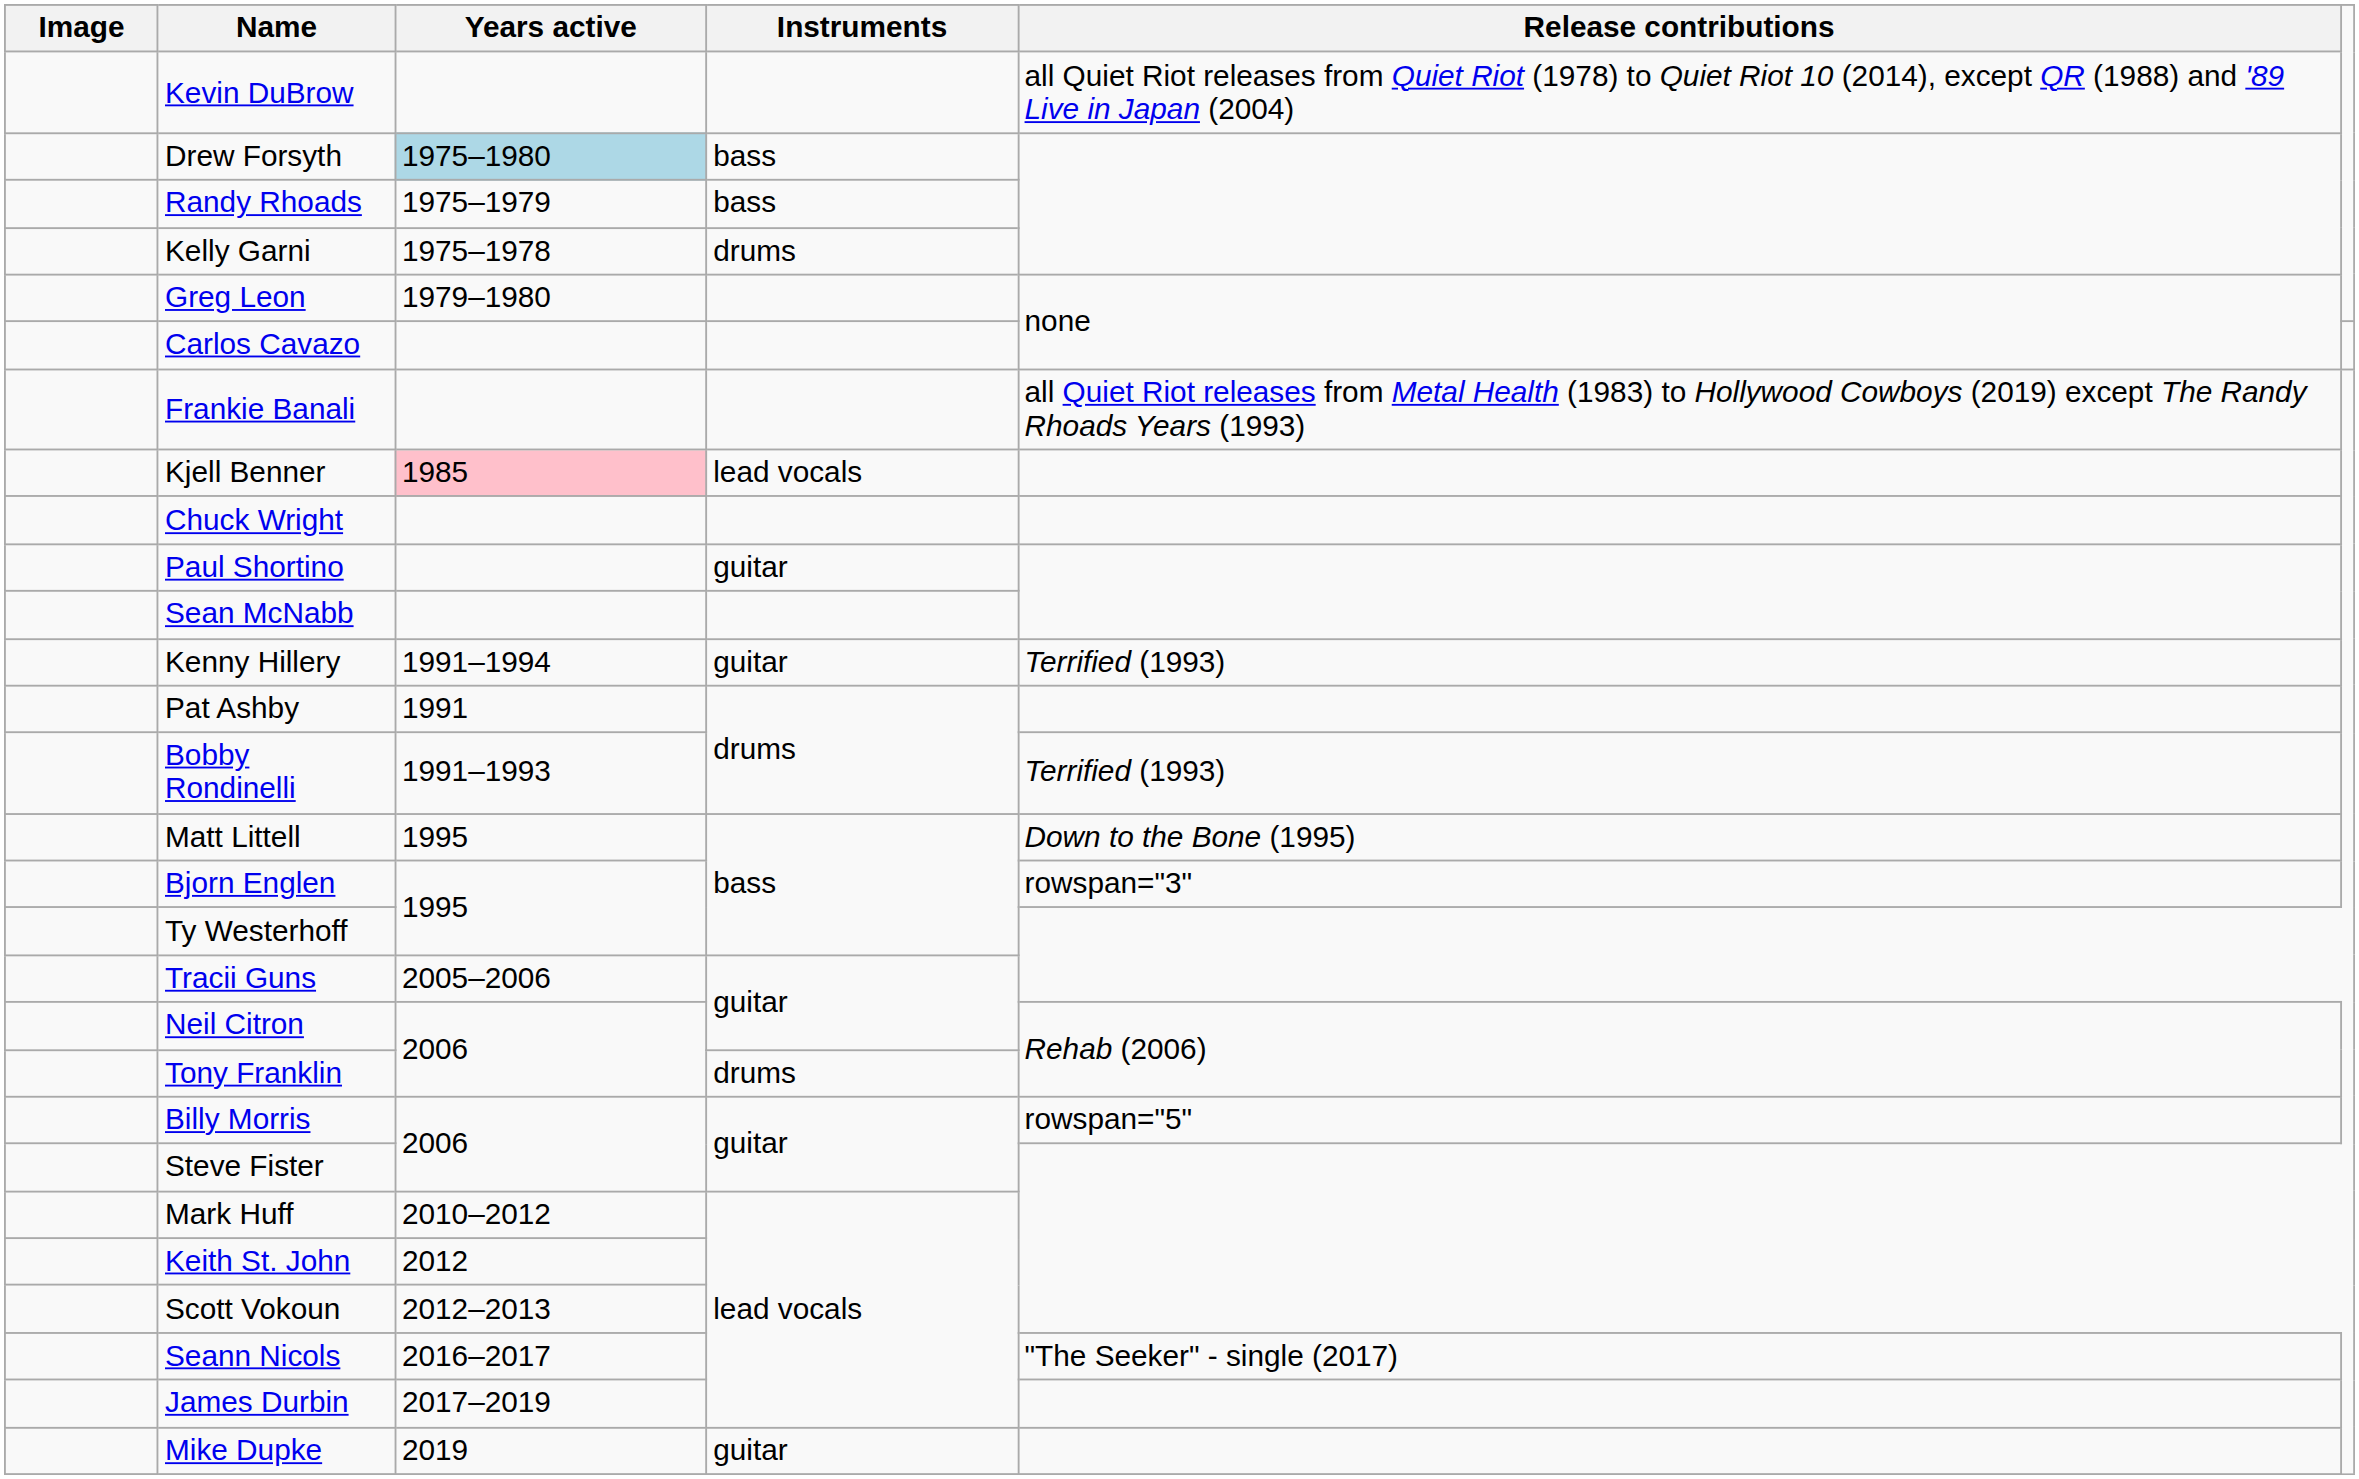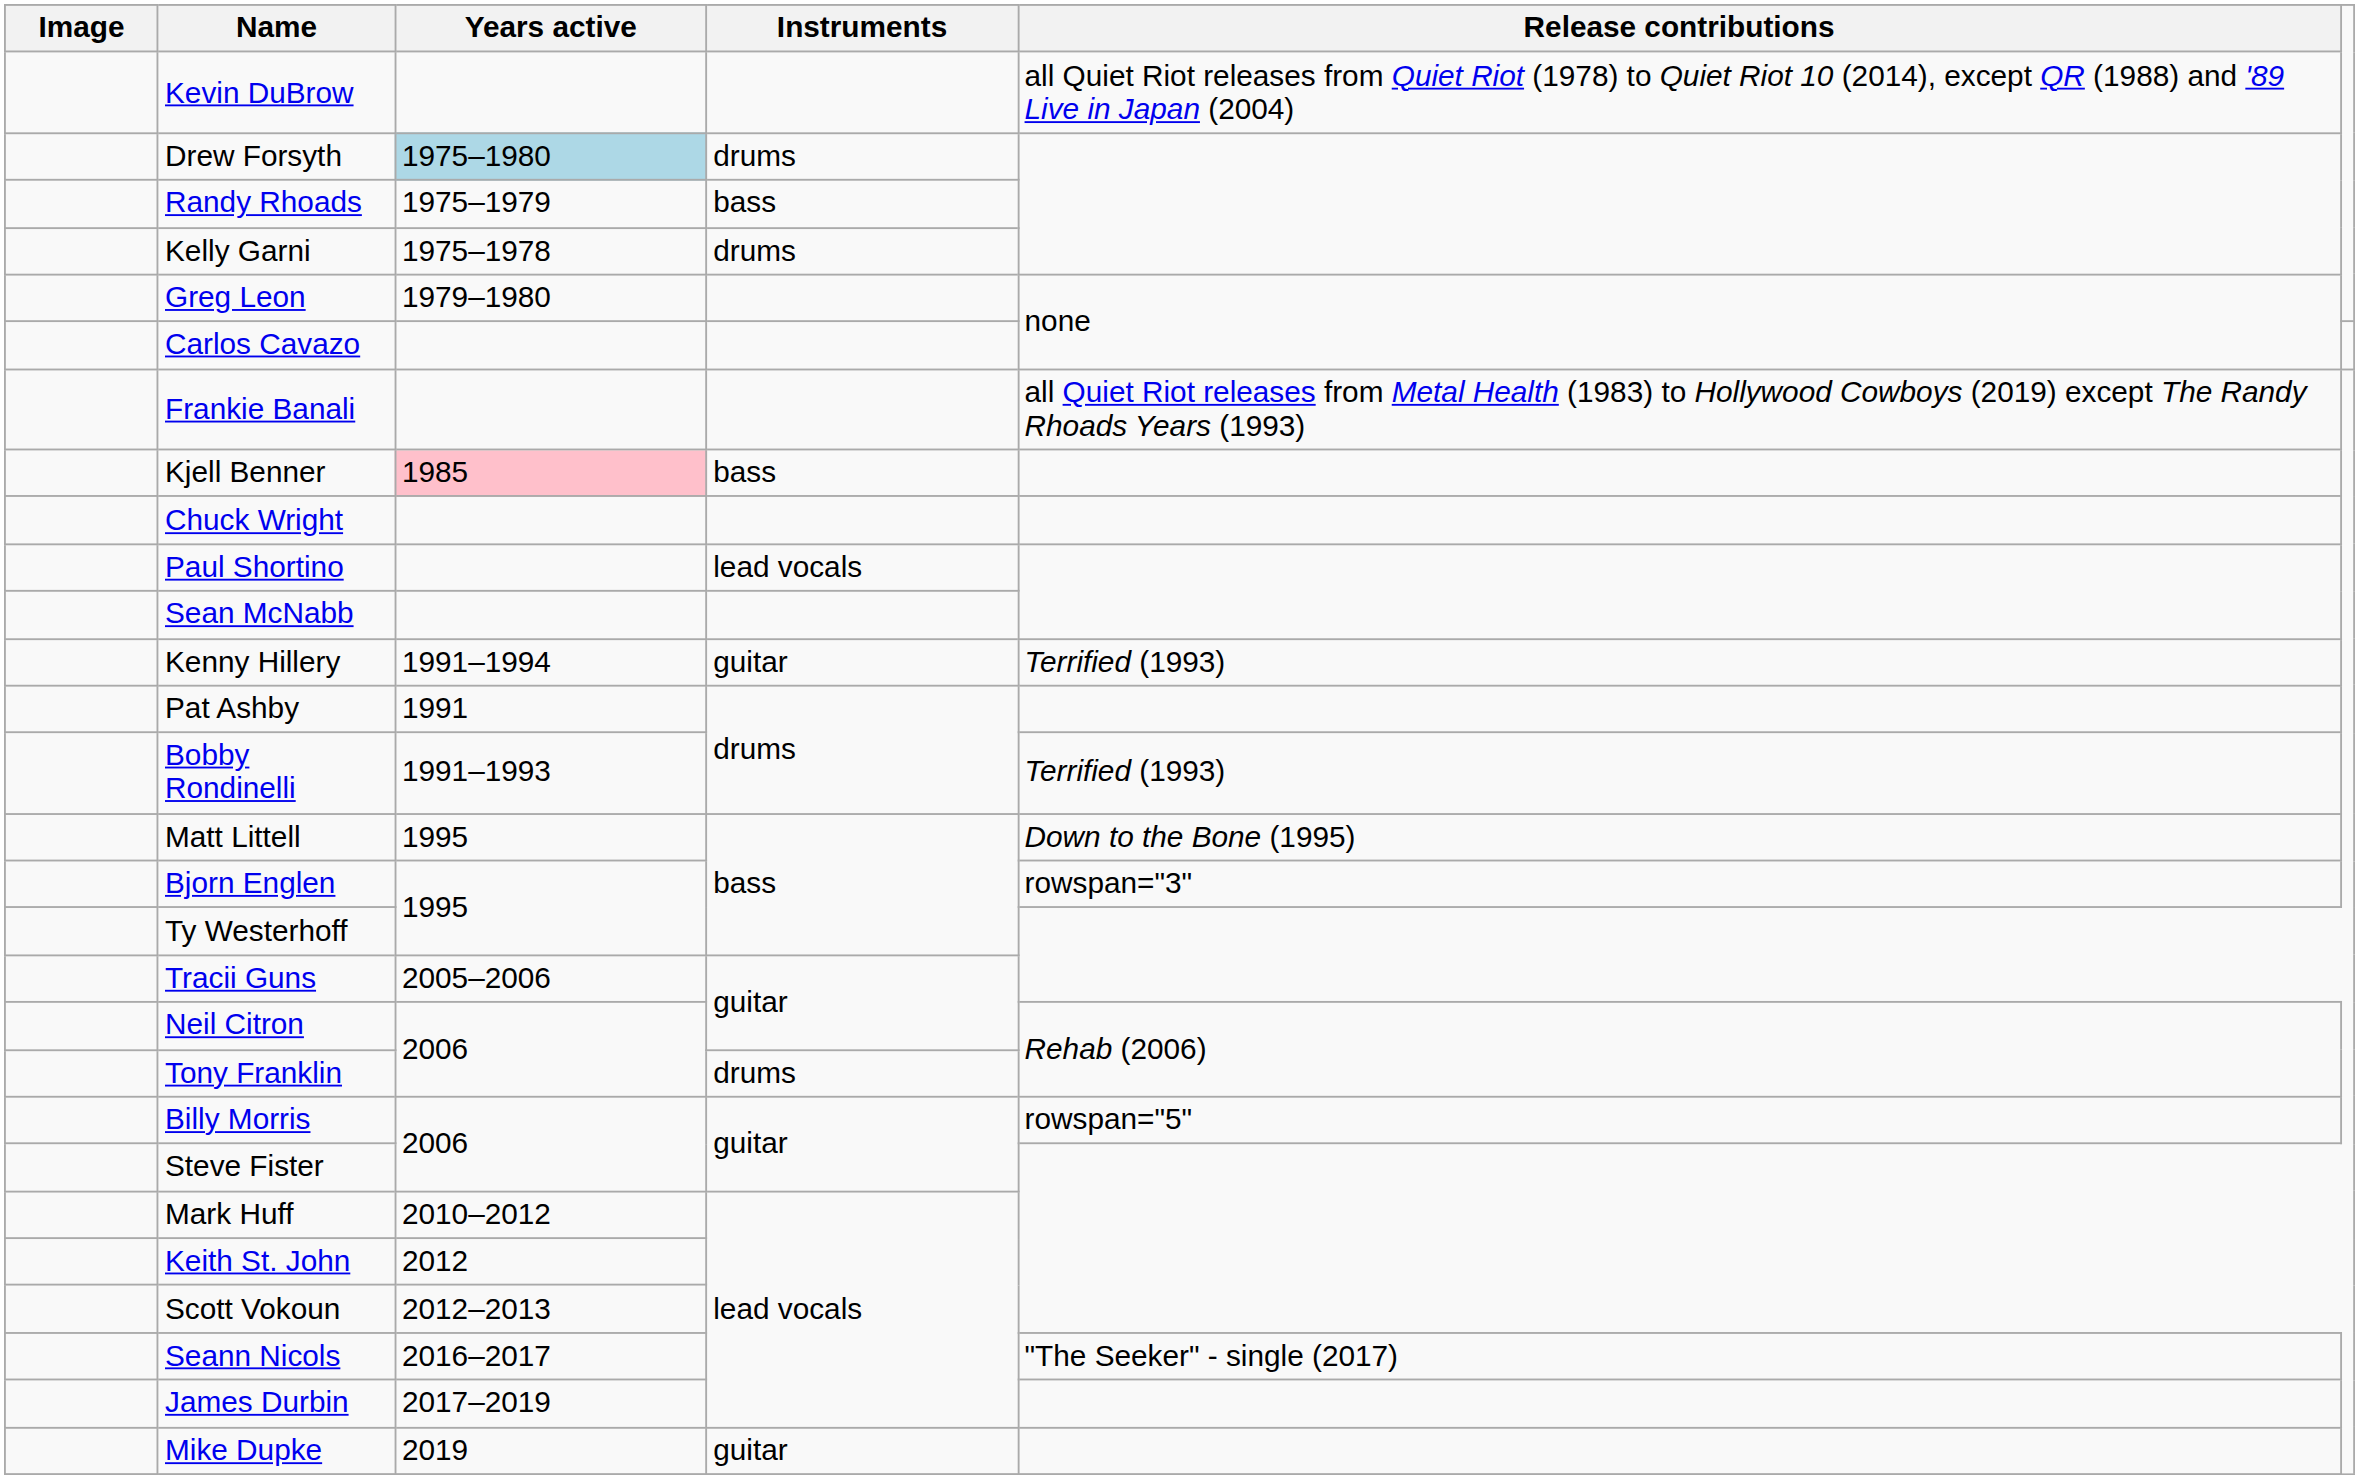(745, 155) bass -> (755, 155) drums
(788, 472) lead vocals -> (745, 472) bass
(750, 567) guitar -> (788, 567) lead vocals
